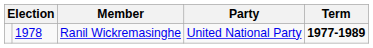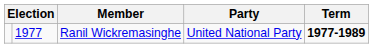(28, 33) 1978 -> (28, 33) 1977
